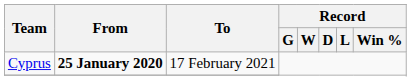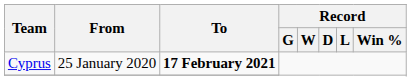(110, 63) bold -> (107, 63) normal
(223, 63) normal -> (219, 63) bold
